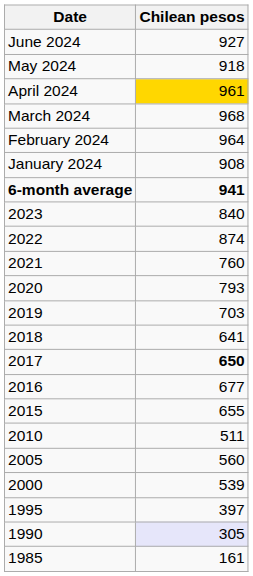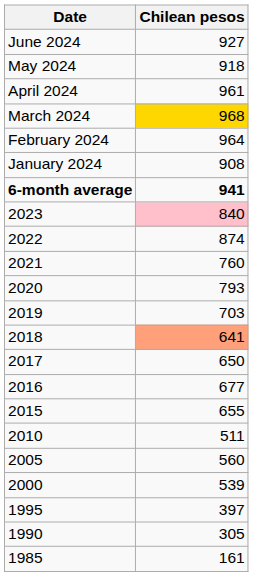(232, 91) gold background -> (232, 91) no background
(232, 115) no background -> (232, 115) gold background
(232, 214) no background -> (232, 214) pink background
(232, 337) no background -> (232, 337) lightsalmon background
(232, 361) bold -> (232, 361) normal
(232, 534) lavender background -> (232, 534) no background
